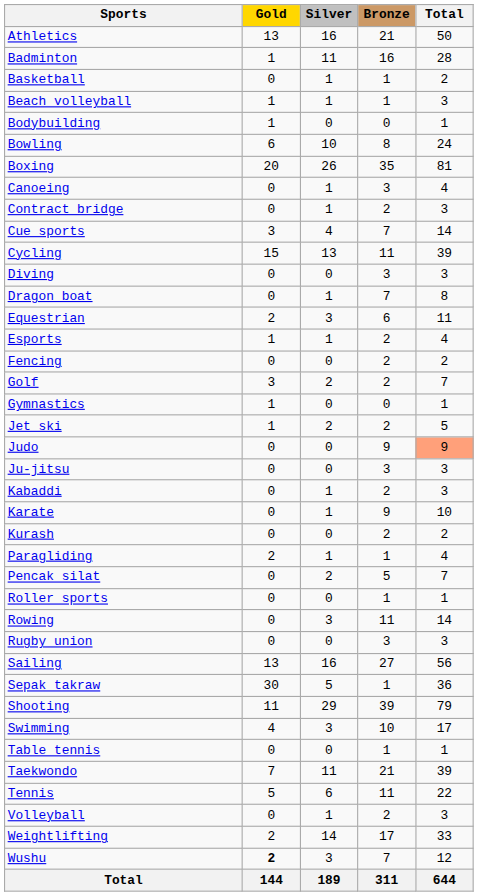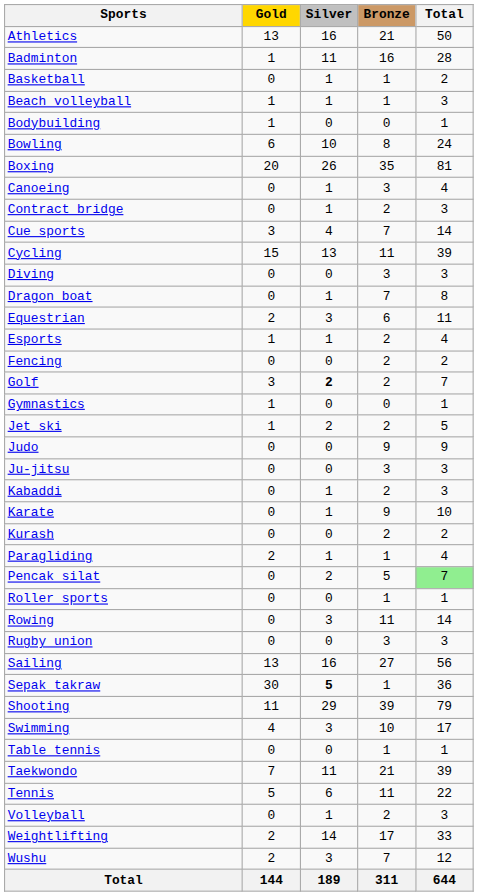(329, 383) normal -> (329, 383) bold
(444, 448) lightsalmon background -> (444, 448) no background
(444, 578) no background -> (444, 578) lightgreen background
(329, 686) normal -> (329, 686) bold
(271, 859) bold -> (271, 859) normal
